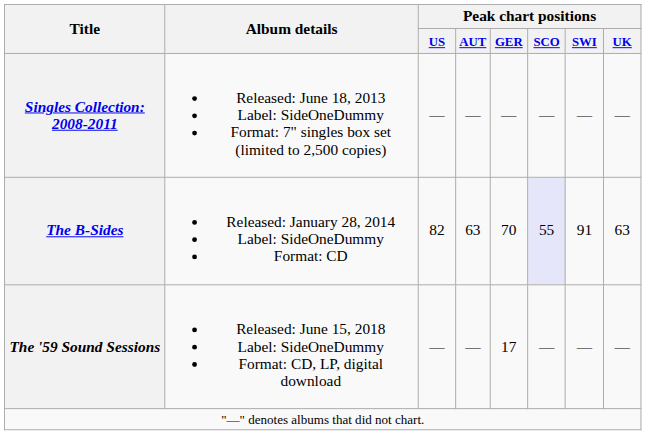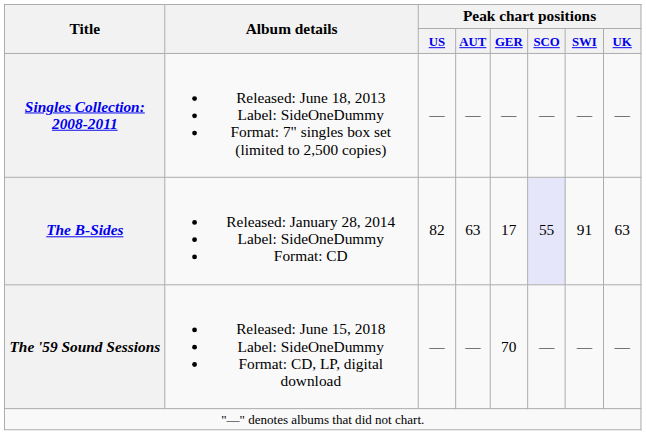(509, 230) 70 -> (509, 230) 17
(509, 346) 17 -> (509, 346) 70
